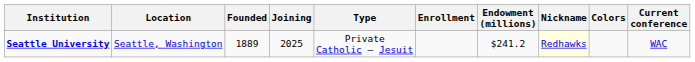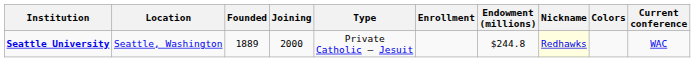(292, 44) 2025 -> (292, 44) 2000
(508, 44) $241.2 -> (508, 44) $244.8
